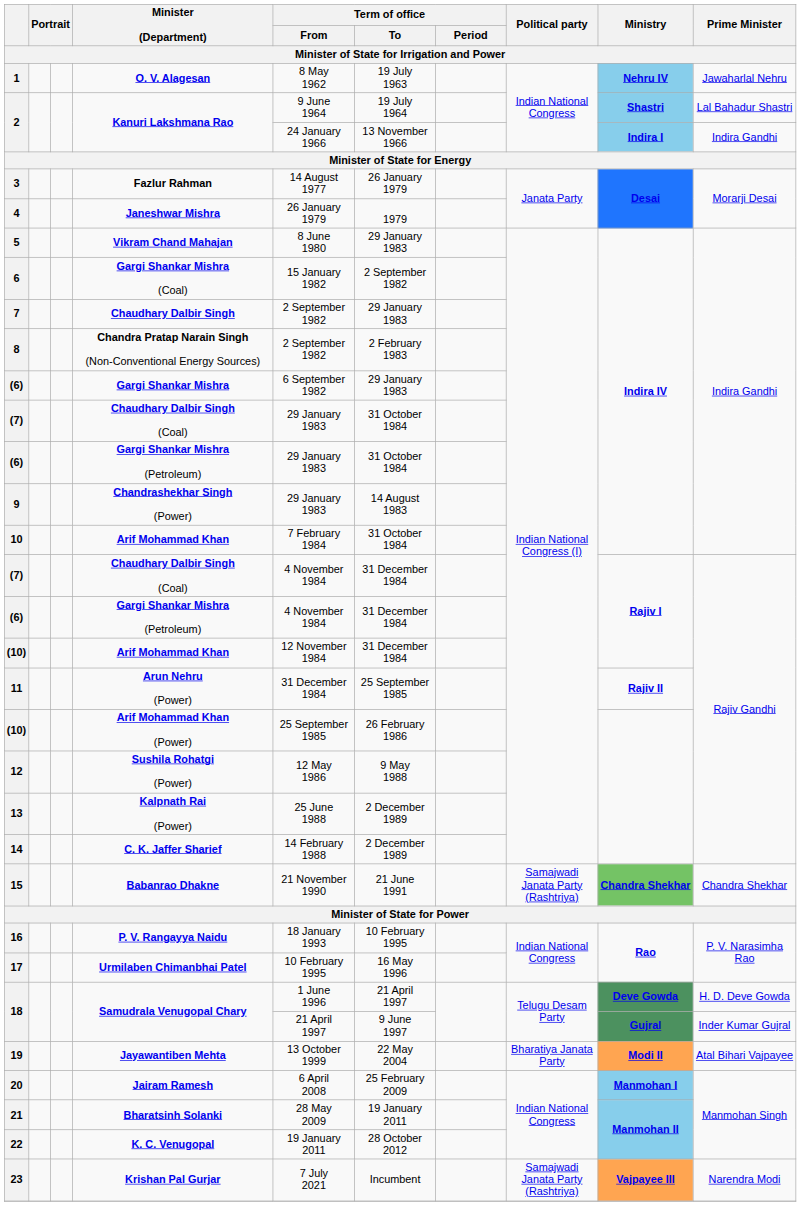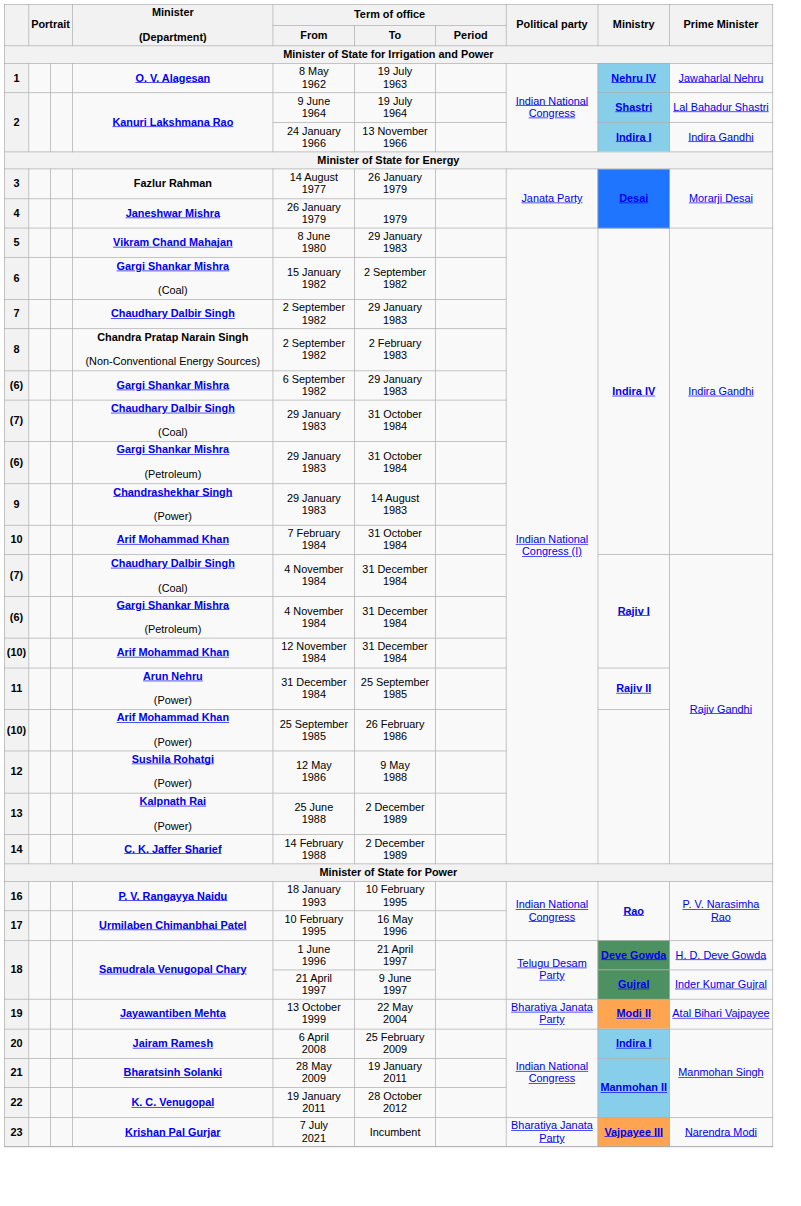- row: (17, 885)
(646, 1085) Manmohan I -> (634, 1043) Indira I
(552, 1180) Samajwadi Janata Party (Rashtriya) -> (552, 1132) Bharatiya Janata Party
